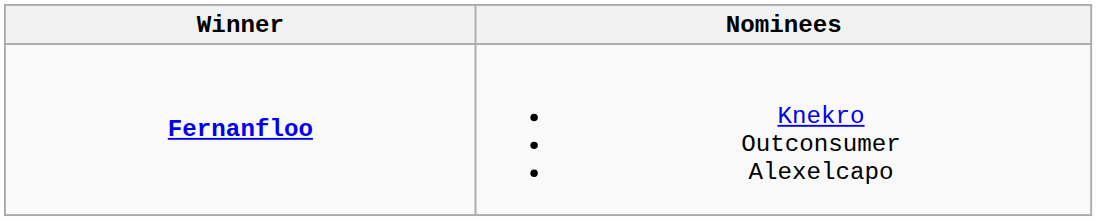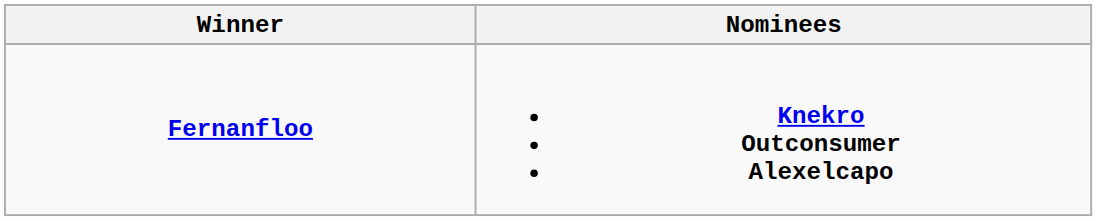(784, 144) normal -> (784, 144) bold
